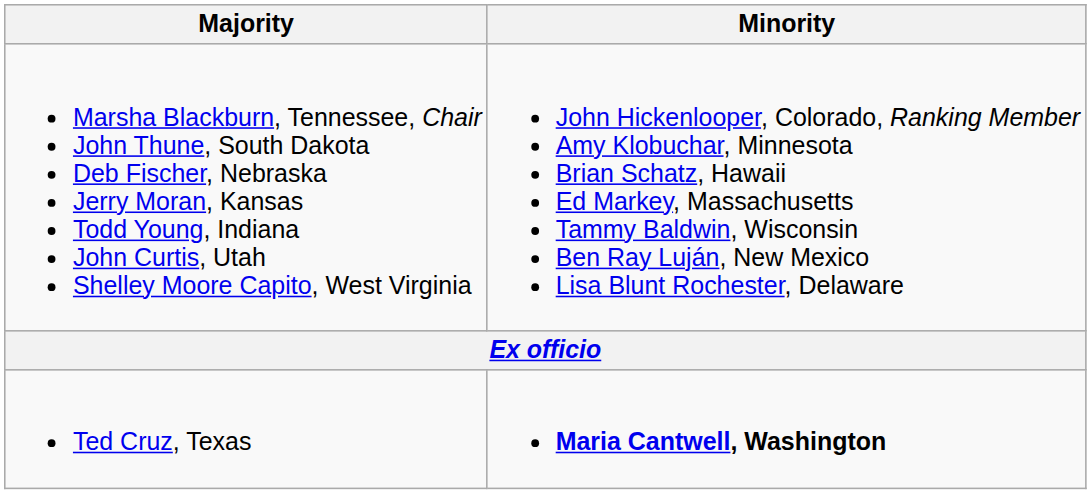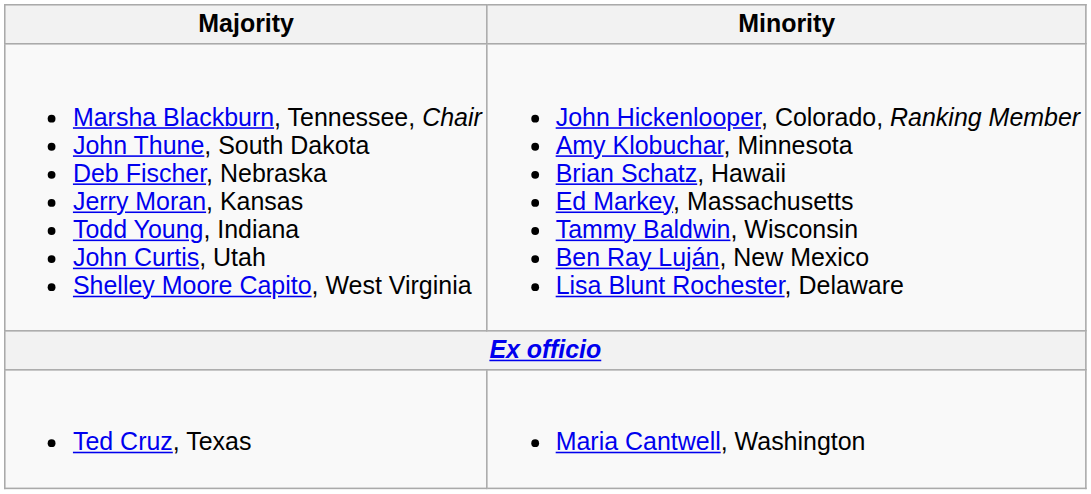(787, 443) bold -> (787, 443) normal
